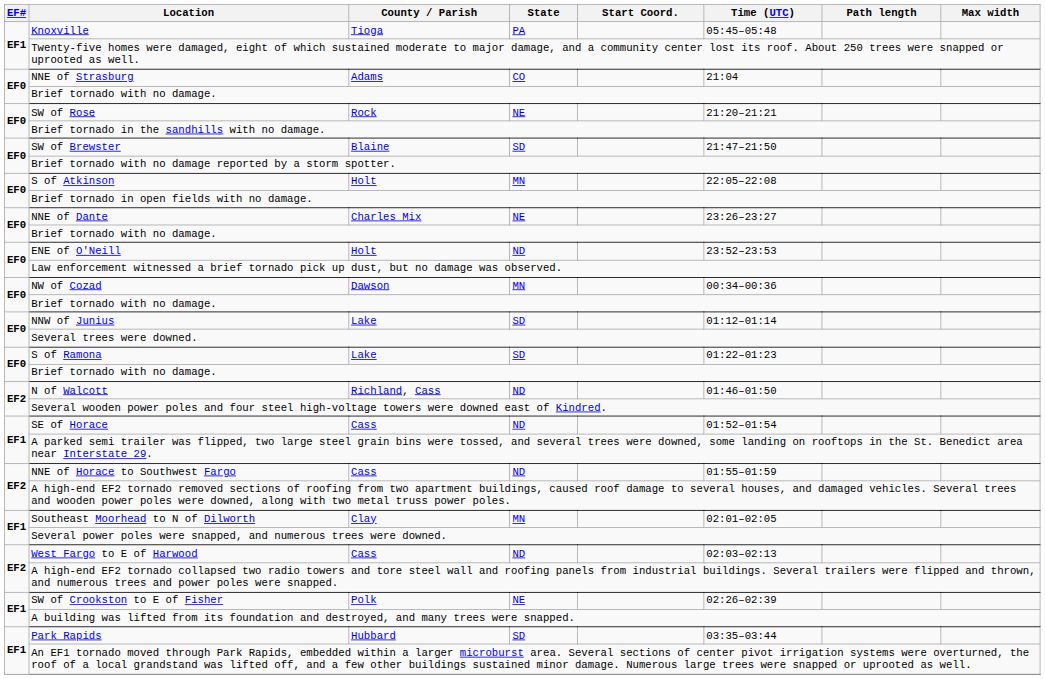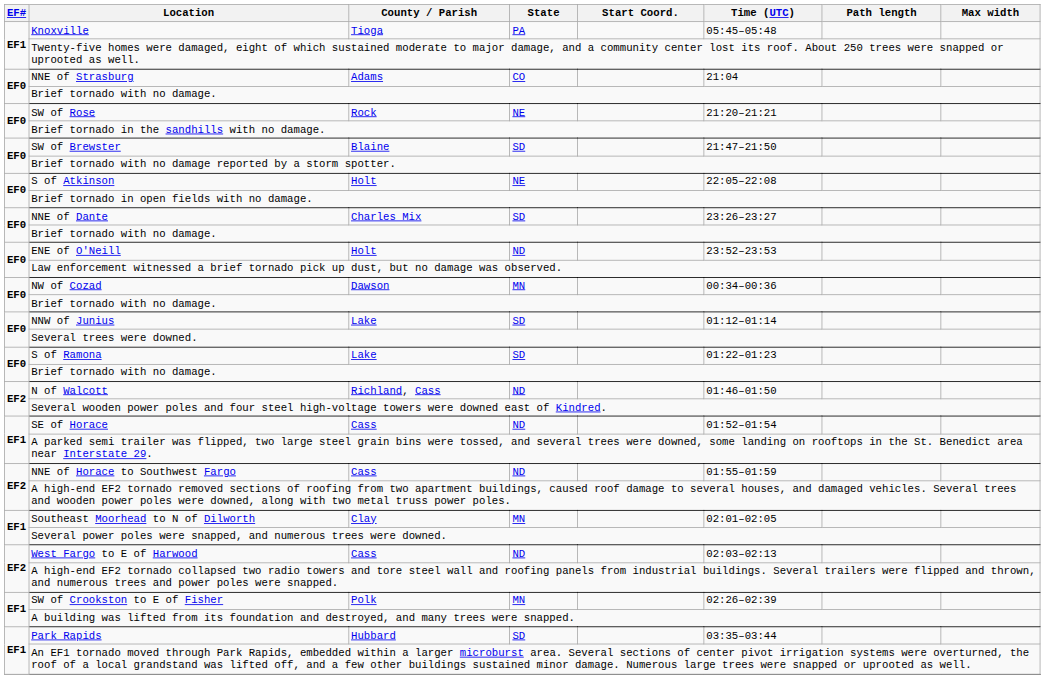(519, 182) MN -> (519, 182) NE
(519, 217) NE -> (519, 217) SD
(519, 601) NE -> (519, 601) MN
